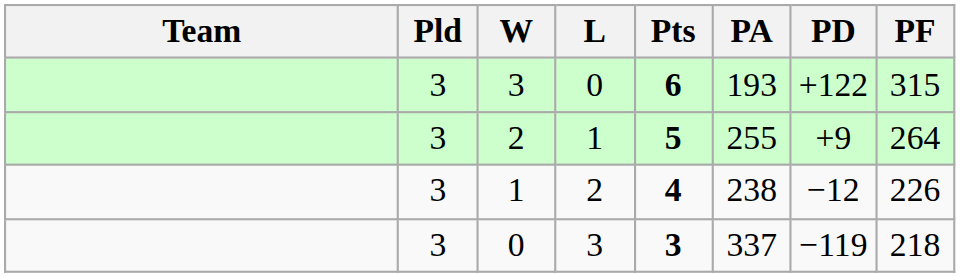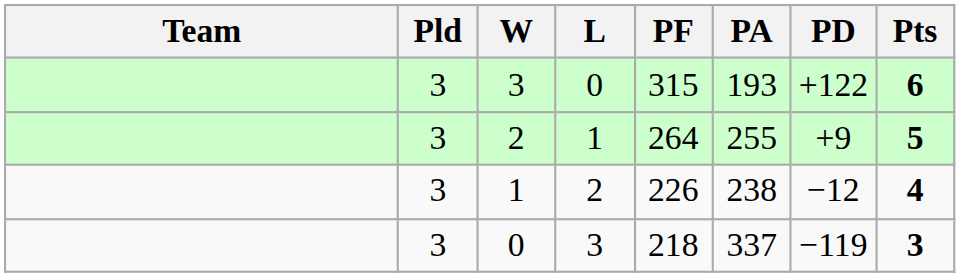columns swapped: (915, 31) <-> (673, 31)
